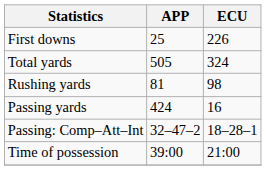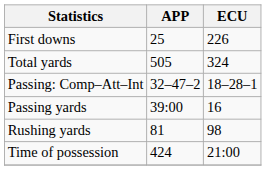rows swapped: (49, 84) <-> (76, 130)
(161, 107) 424 -> (166, 107) 39:00
(166, 153) 39:00 -> (161, 153) 424
